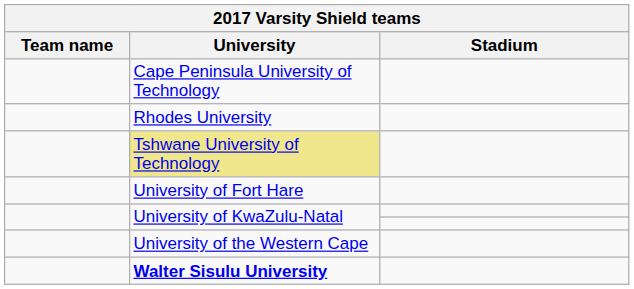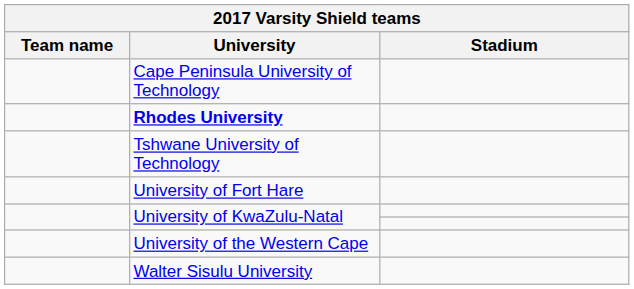(202, 118) normal -> (208, 118) bold
(216, 154) khaki background -> (216, 154) no background
(230, 271) bold -> (223, 271) normal
